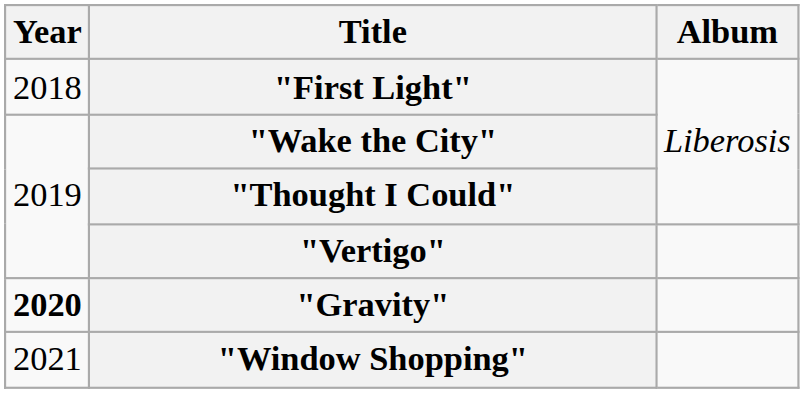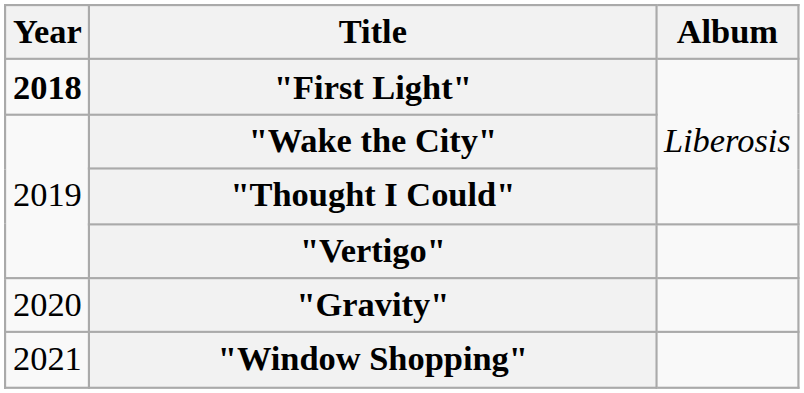(47, 86) normal -> (47, 86) bold
(47, 304) bold -> (47, 304) normal
